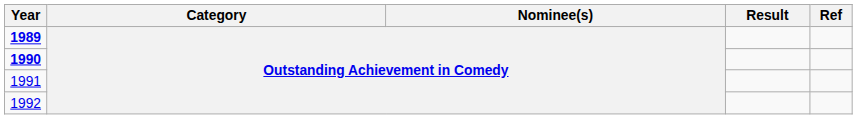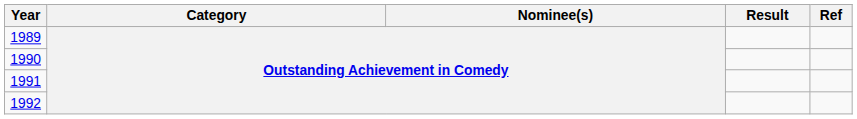(26, 38) bold -> (26, 38) normal
(26, 59) bold -> (26, 59) normal
